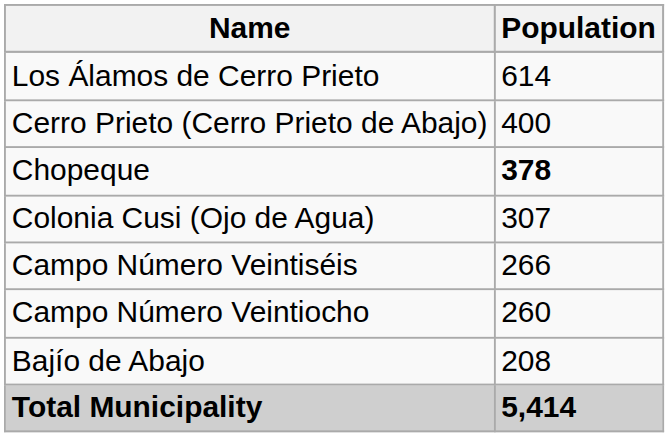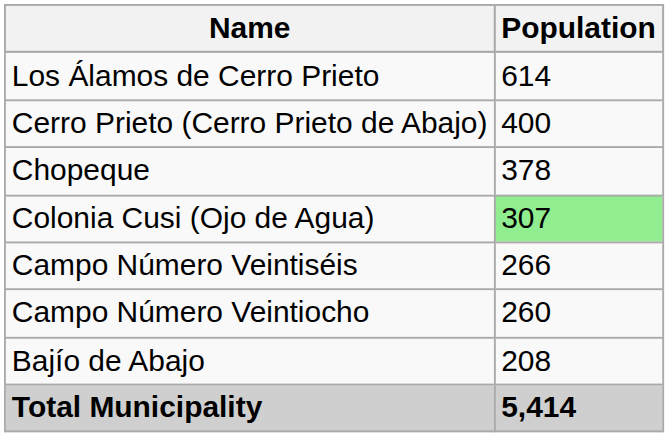(526, 170) bold -> (526, 170) normal
(526, 218) no background -> (526, 218) lightgreen background
